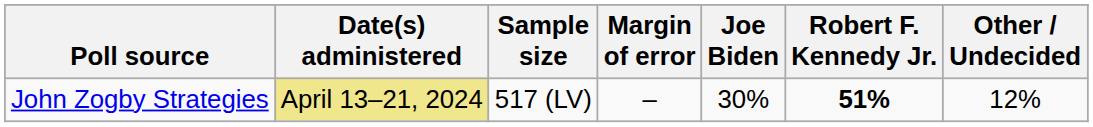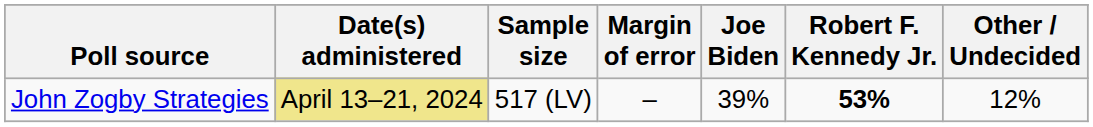(743, 99) 30% -> (743, 99) 39%
(864, 99) 51% -> (864, 99) 53%
